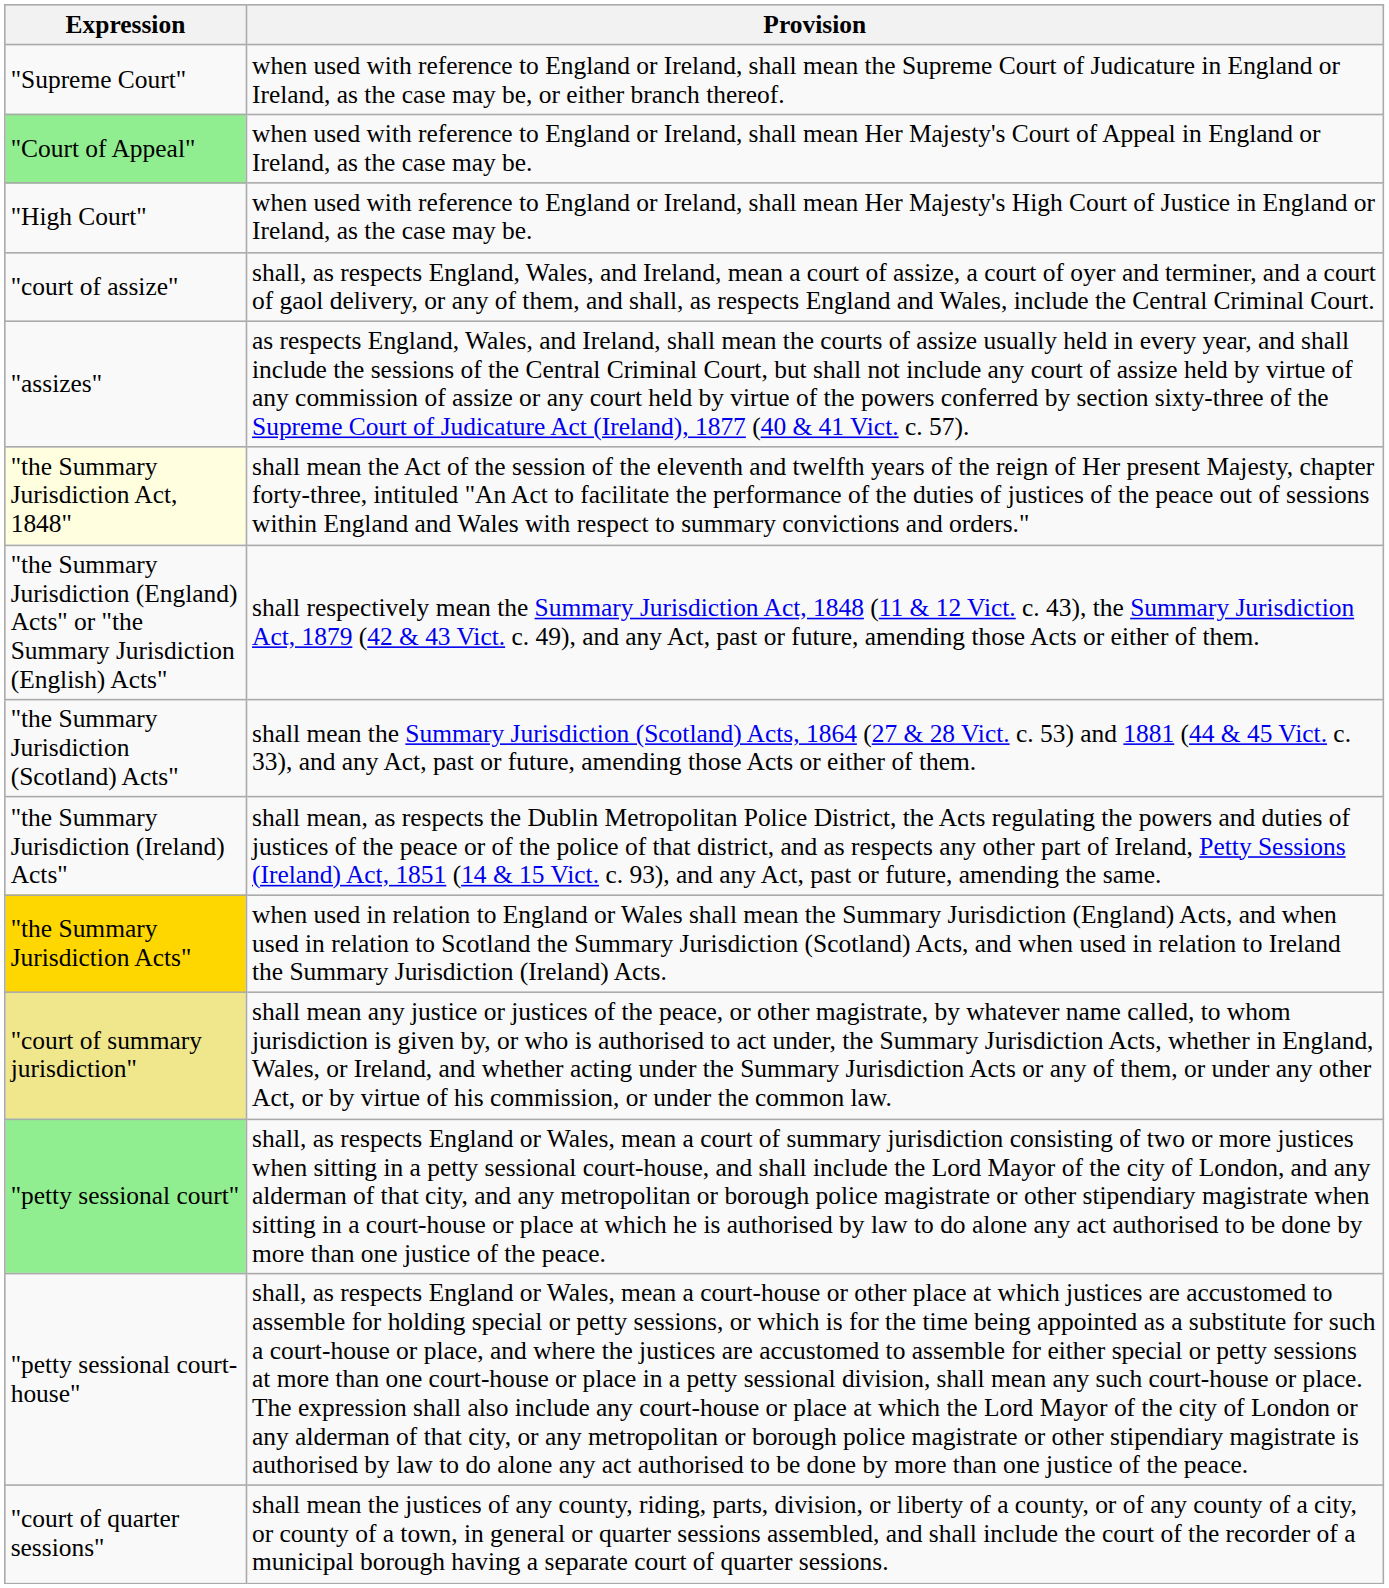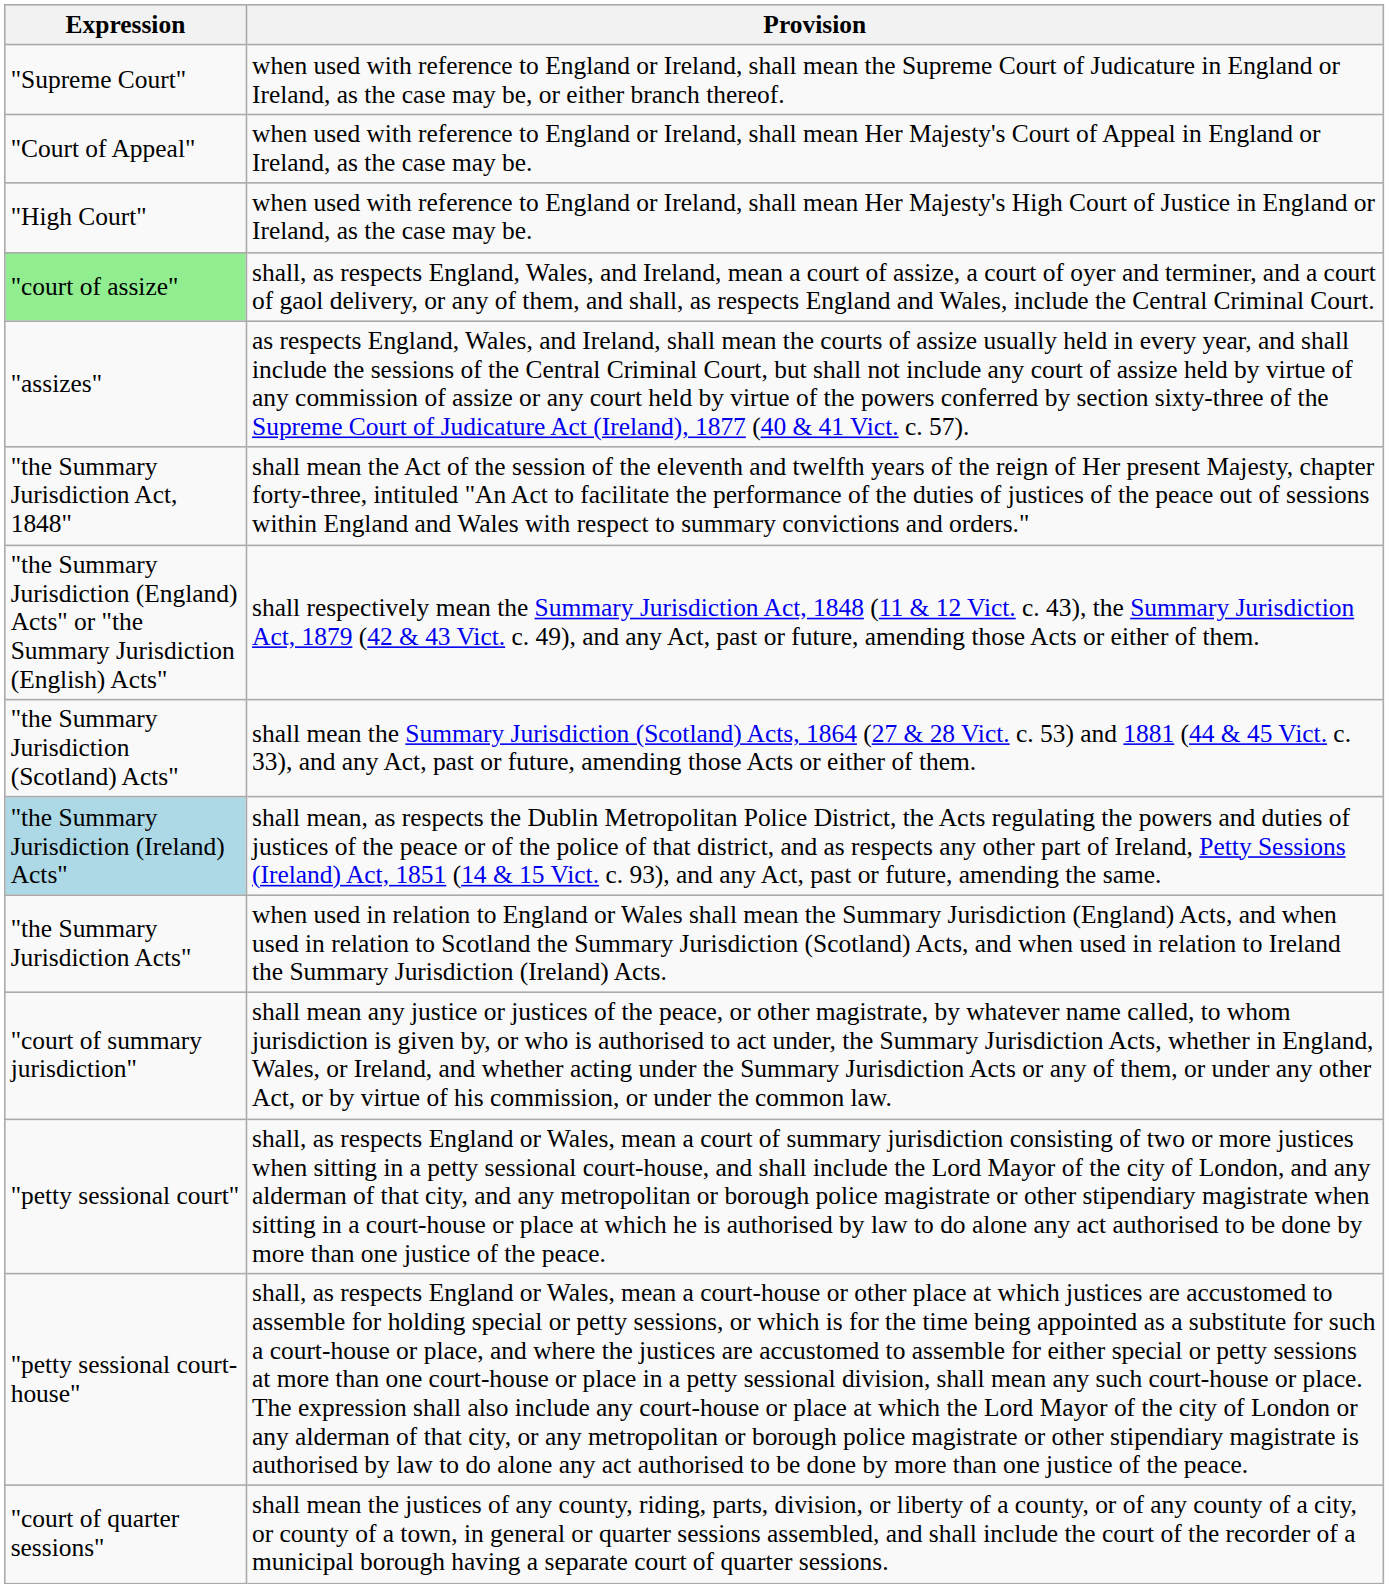(103, 148) lightgreen background -> (103, 148) no background
(95, 286) no background -> (95, 286) lightgreen background
(94, 495) lightyellow background -> (94, 495) no background
(118, 845) no background -> (118, 845) lightblue background
(101, 943) gold background -> (101, 943) no background
(106, 1055) khaki background -> (106, 1055) no background
(125, 1195) lightgreen background -> (125, 1195) no background
